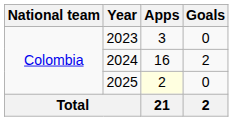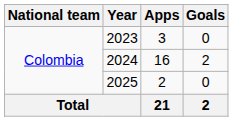(162, 82) lightyellow background -> (162, 82) no background
